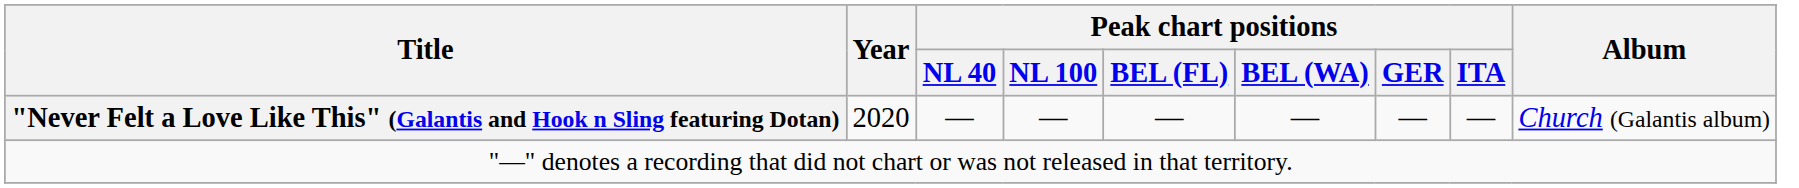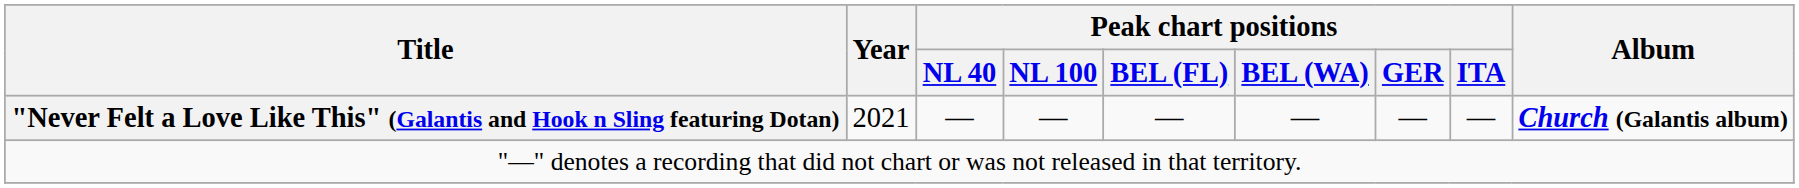(881, 117) 2020 -> (881, 117) 2021
(1644, 117) normal -> (1653, 117) bold
